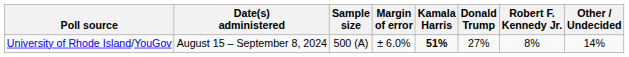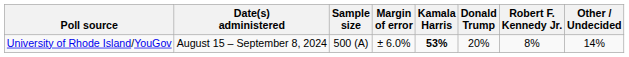(437, 43) 51% -> (437, 43) 53%
(479, 43) 27% -> (479, 43) 20%
